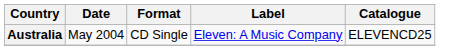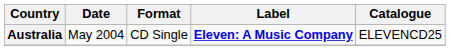(268, 34) normal -> (273, 34) bold
